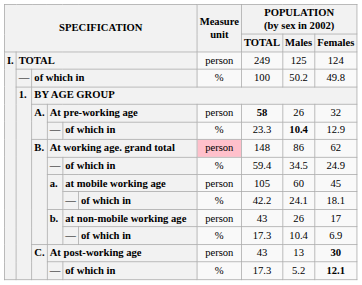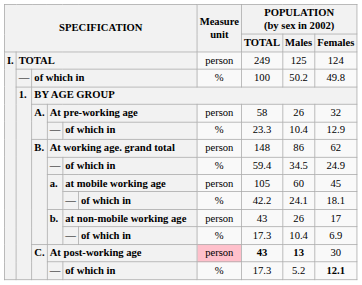(262, 112) bold -> (262, 112) normal
(299, 130) bold -> (299, 130) normal
(219, 147) pink background -> (219, 147) no background
(219, 252) no background -> (219, 252) pink background
(262, 252) normal -> (262, 252) bold
(299, 252) normal -> (299, 252) bold
(336, 252) bold -> (336, 252) normal
